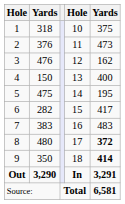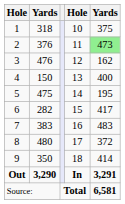(105, 45) no background -> (105, 45) lightgreen background
(105, 142) bold -> (105, 142) normal
(105, 158) bold -> (105, 158) normal
